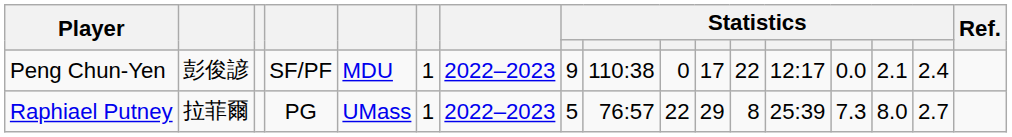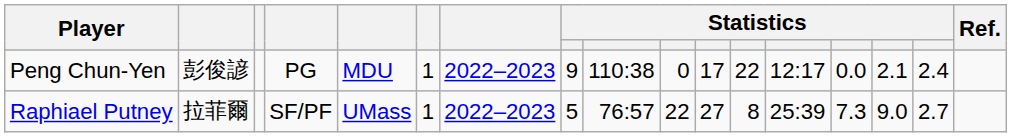(301, 71) SF/PF -> (301, 71) PG
(301, 112) PG -> (301, 112) SF/PF
(712, 112) 29 -> (712, 112) 27
(892, 112) 8.0 -> (892, 112) 9.0
